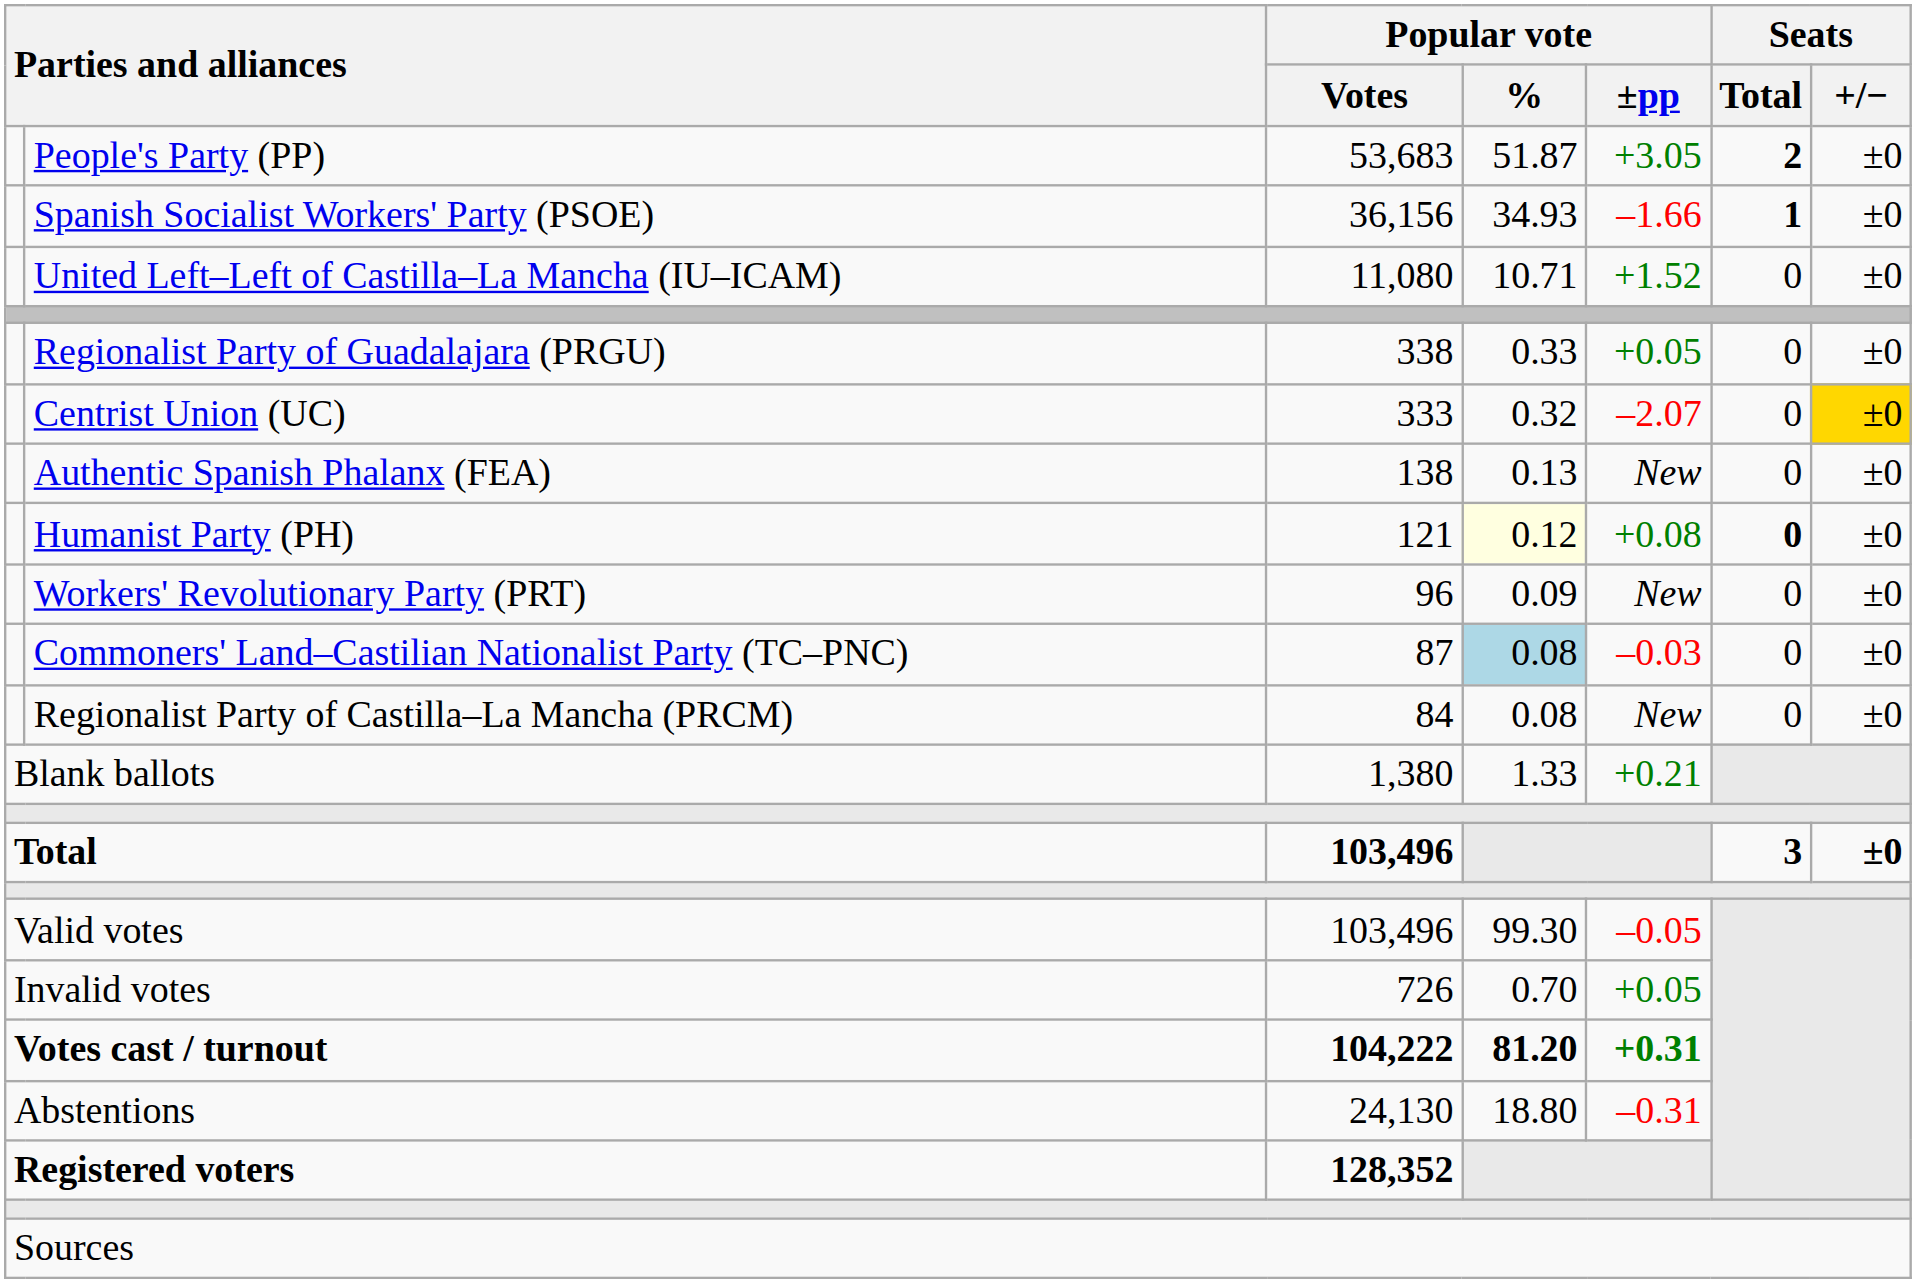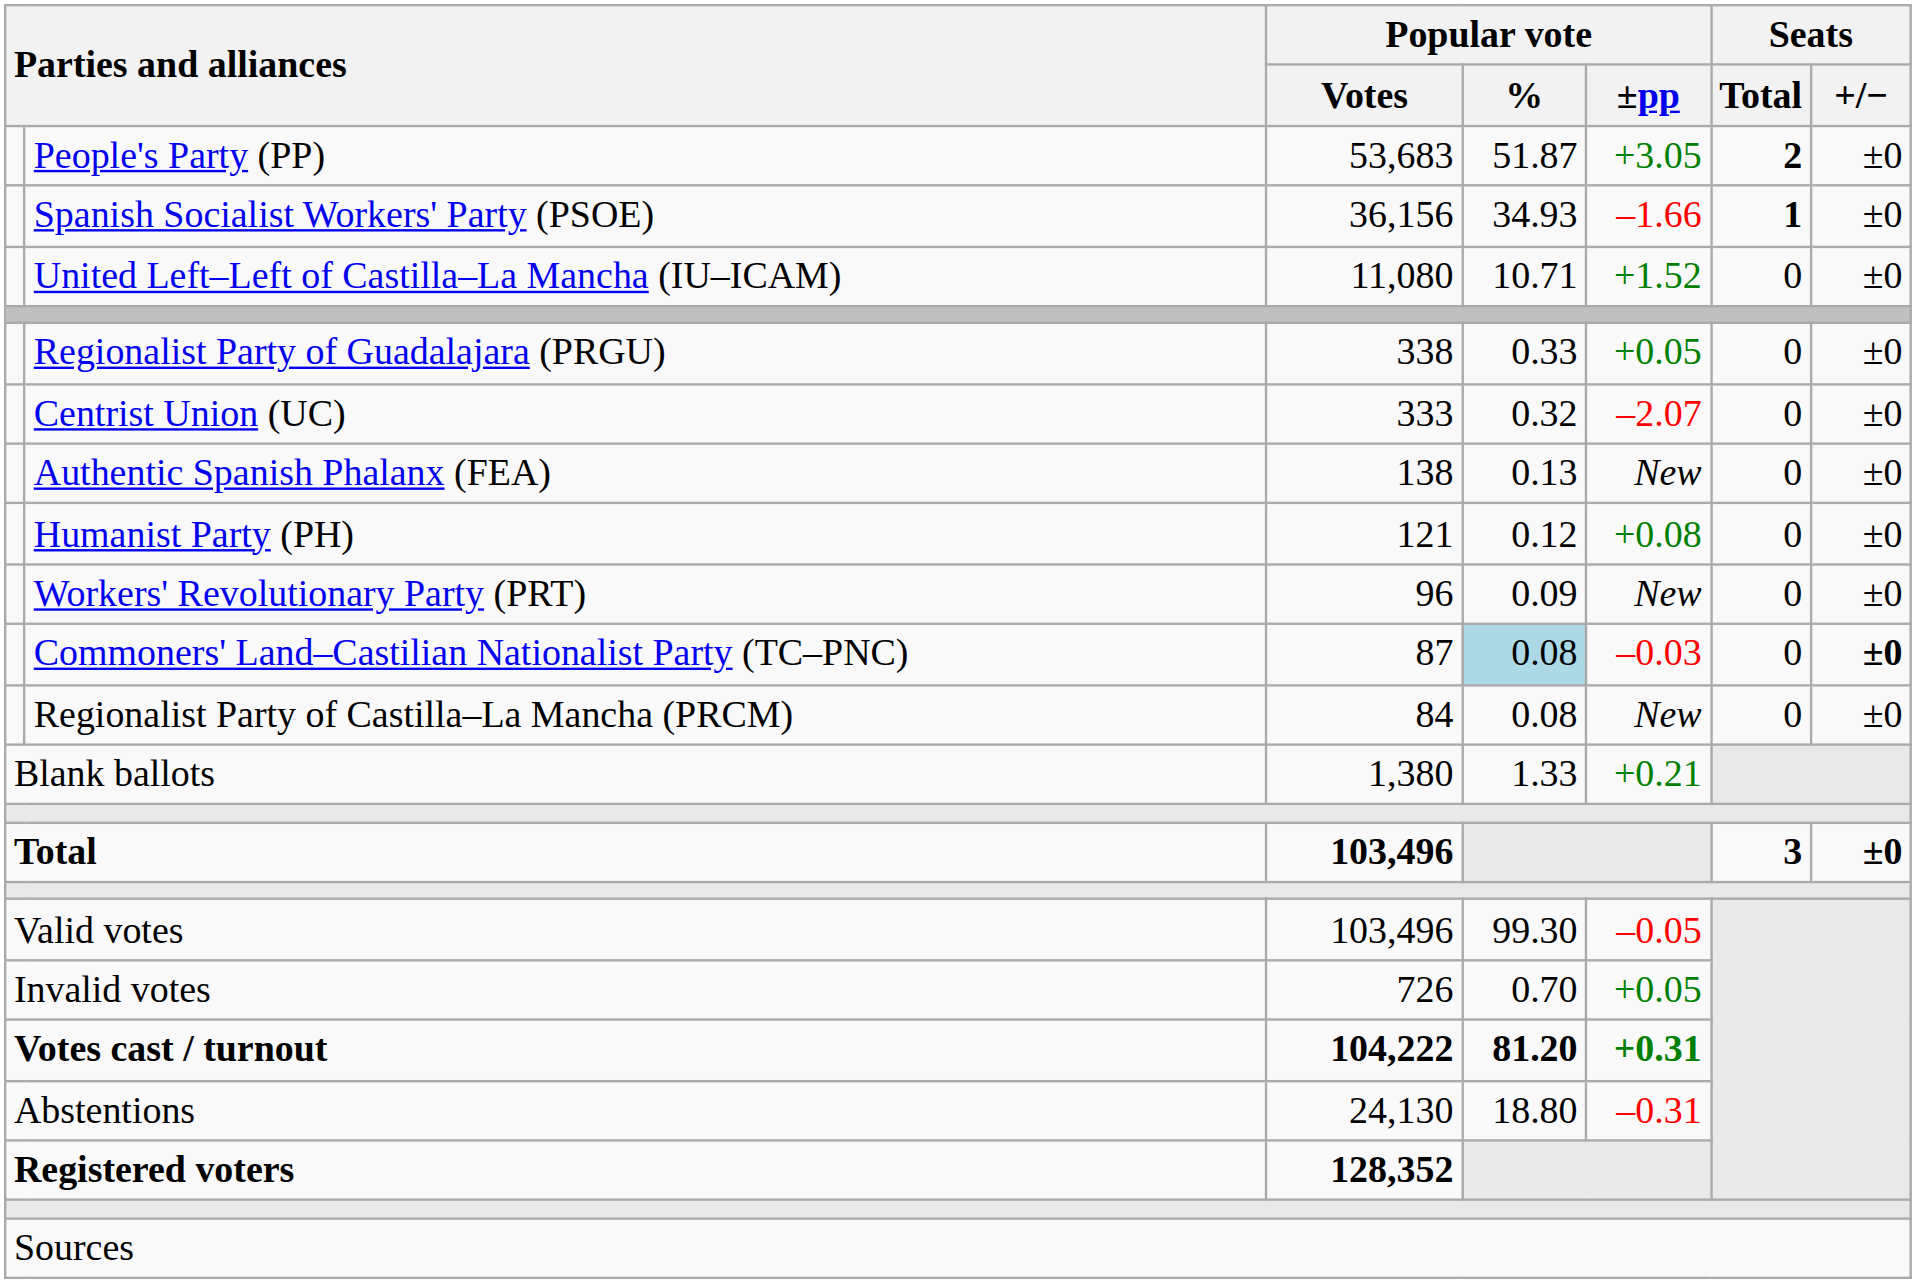(1883, 412) gold background -> (1883, 412) no background
(1544, 533) lightyellow background -> (1544, 533) no background
(1793, 533) bold -> (1793, 533) normal
(1883, 653) normal -> (1883, 653) bold
